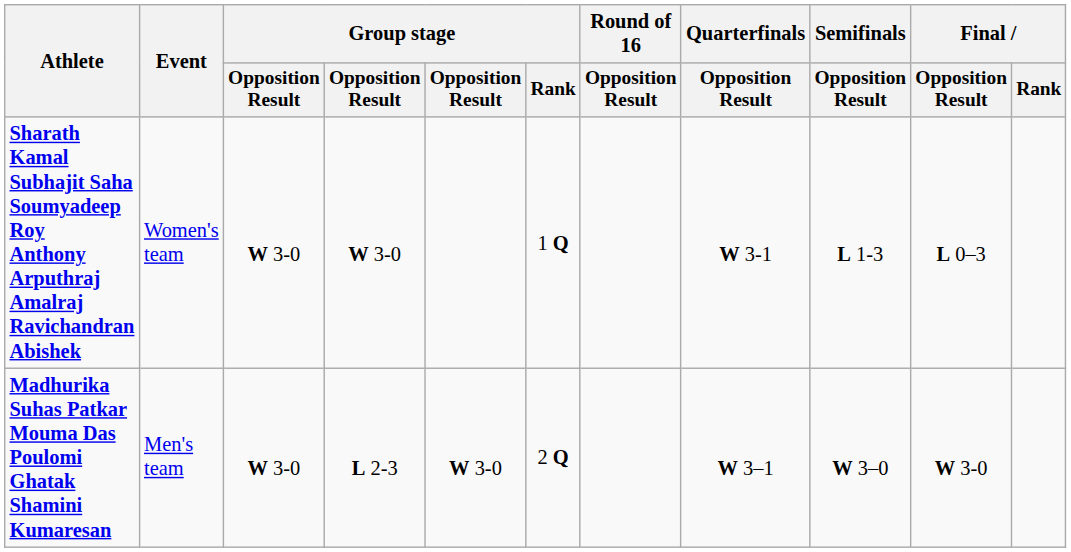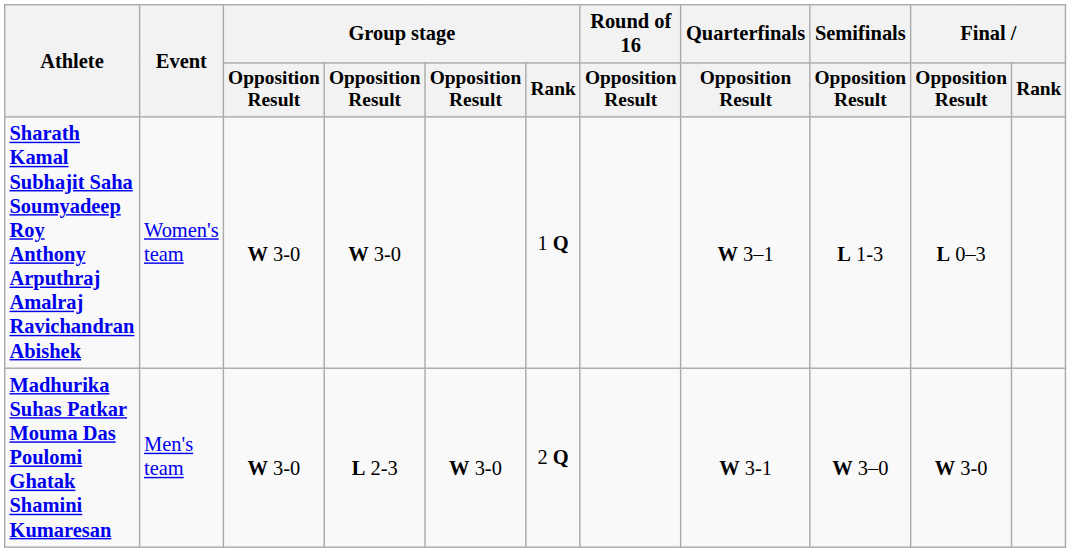(746, 254) W 3-1 -> (746, 254) W 3–1
(746, 469) W 3–1 -> (746, 469) W 3-1
